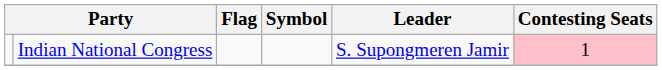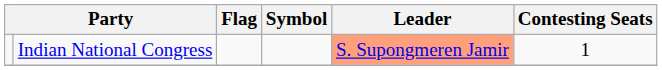(422, 49) no background -> (422, 49) lightsalmon background
(585, 49) pink background -> (585, 49) no background
